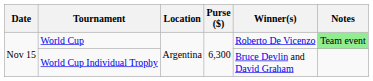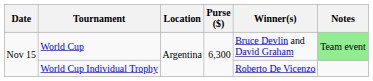(275, 40) Roberto De Vicenzo -> (270, 46) Bruce Devlin and David Graham
(270, 62) Bruce Devlin and David Graham -> (275, 68) Roberto De Vicenzo
